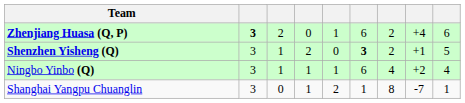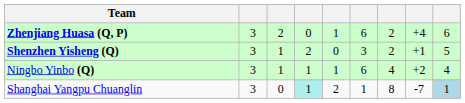(253, 32) bold -> (253, 32) normal
(364, 51) bold -> (364, 51) normal
(308, 88) no background -> (308, 88) paleturquoise background
(447, 88) no background -> (447, 88) lightblue background
